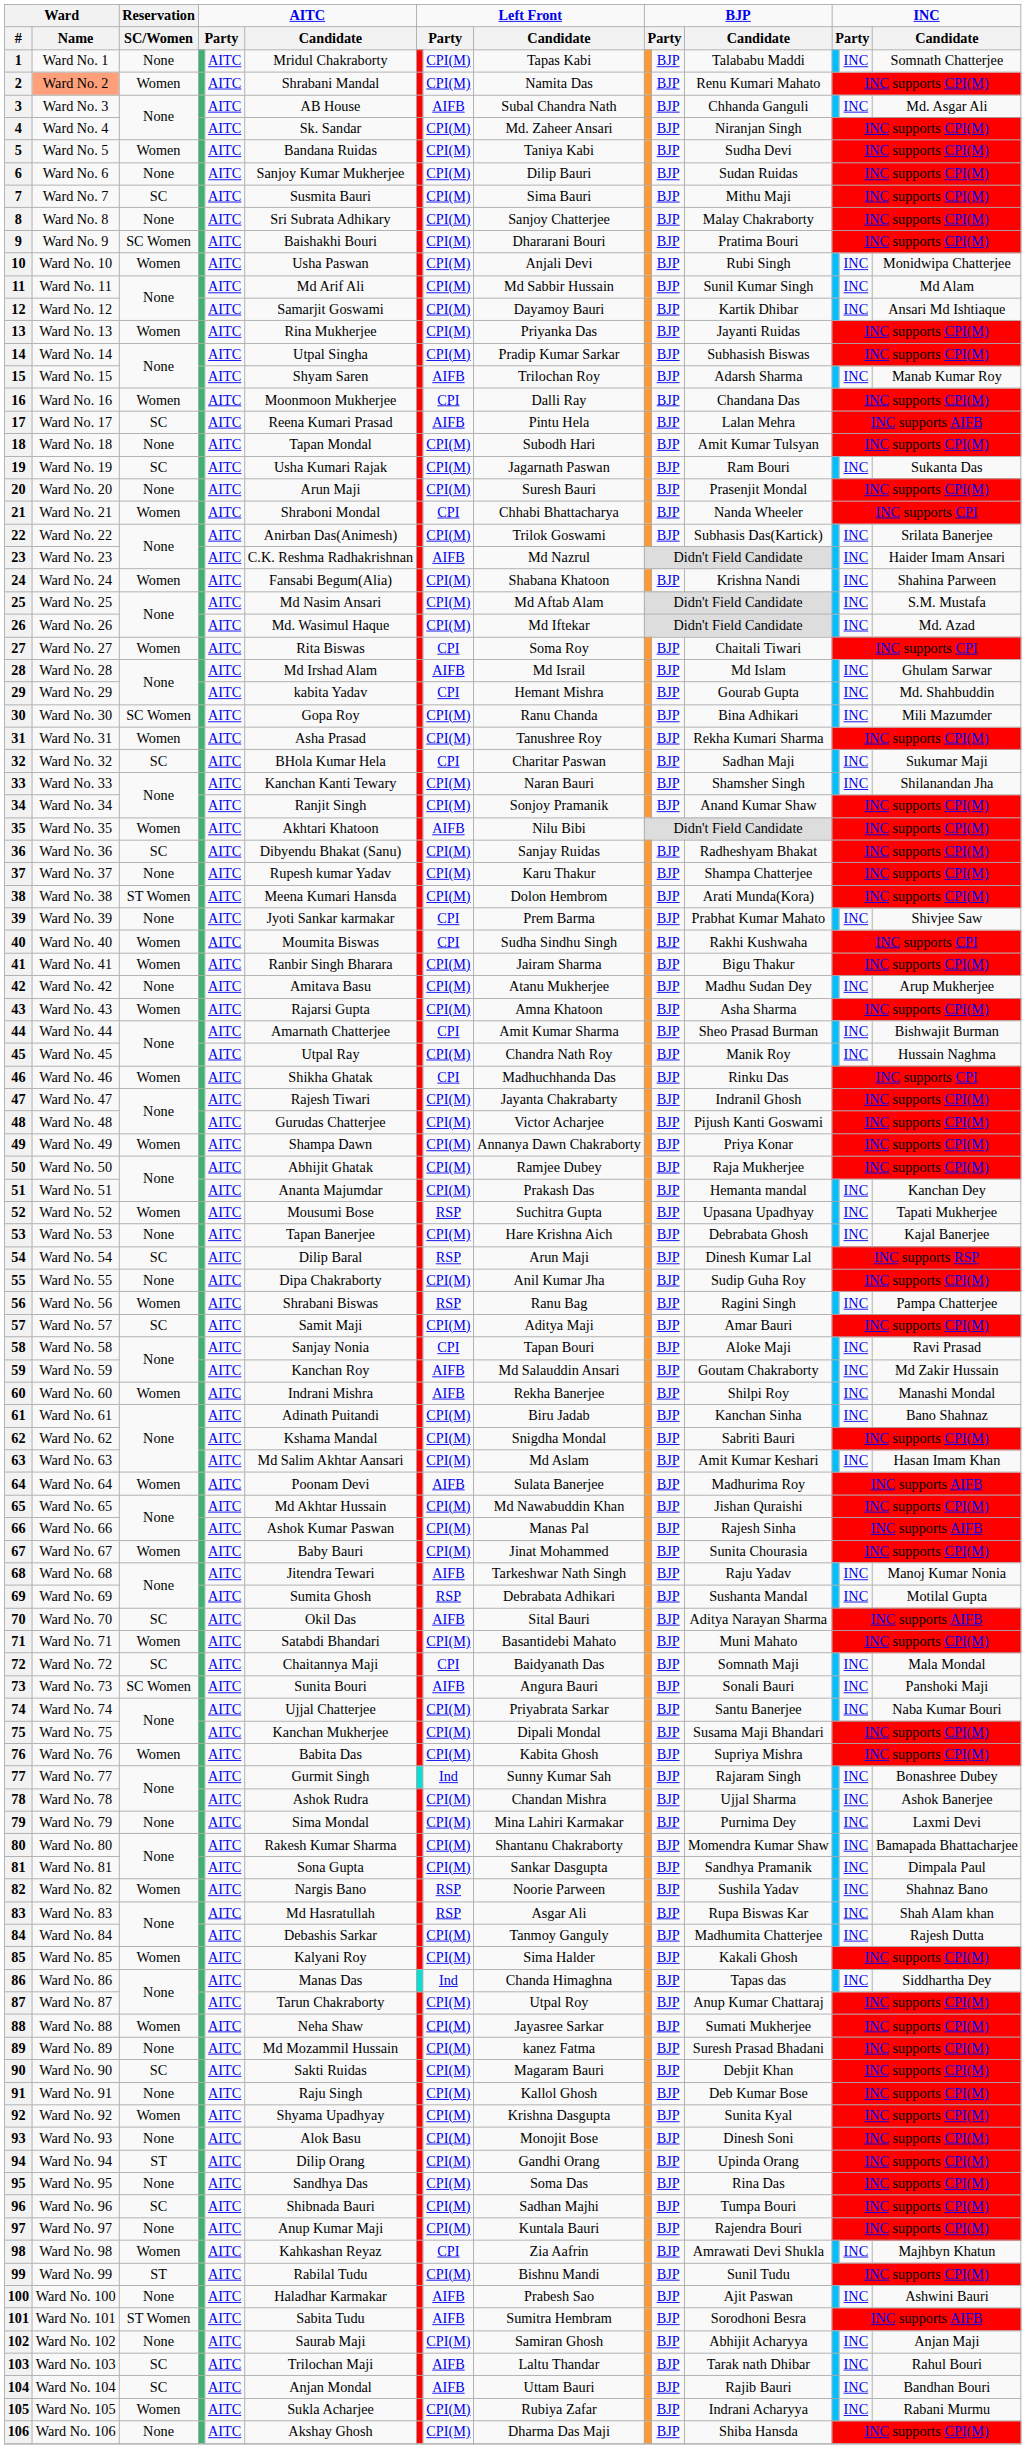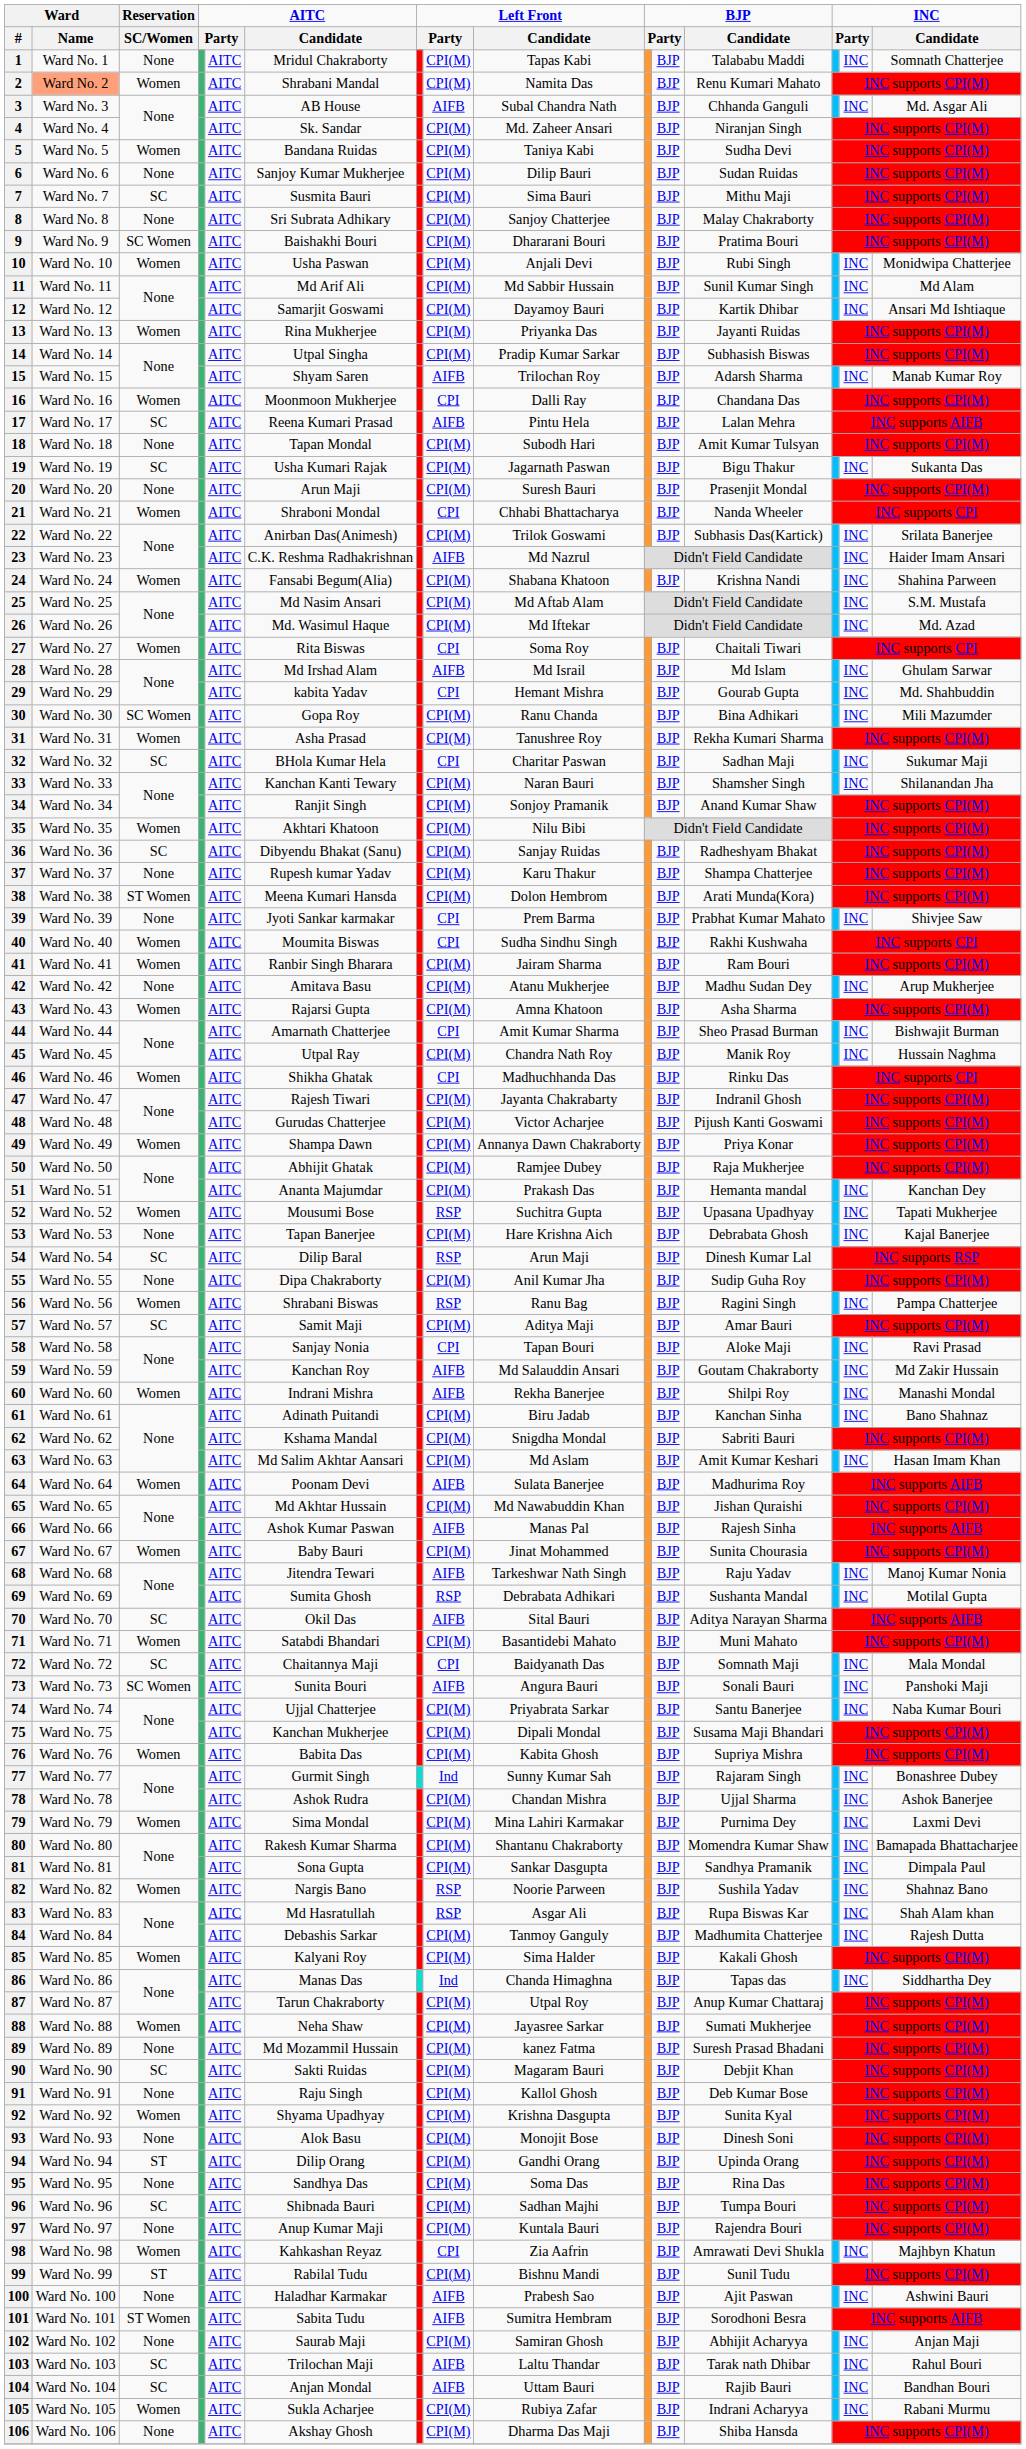(758, 467) Ram Bouri -> (758, 467) Bigu Thakur
(448, 828) AIFB -> (448, 828) CPI(M)
(758, 964) Bigu Thakur -> (758, 964) Ram Bouri
(448, 1528) CPI(M) -> (448, 1528) AIFB
(159, 1822) None -> (159, 1822) Women
